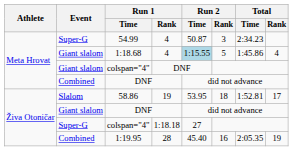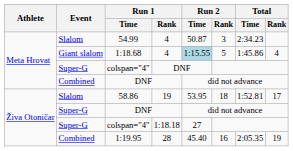(73, 39) Super-G -> (71, 39) Slalom
(81, 68) Giant slalom -> (73, 68) Super-G
(81, 110) Giant slalom -> (73, 110) Super-G
